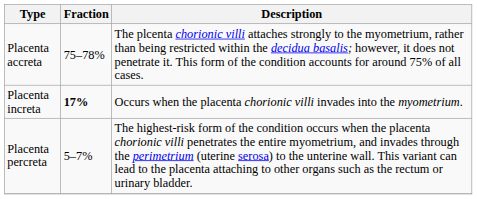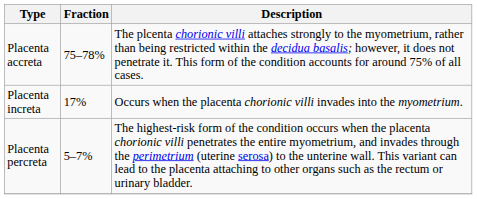(76, 101) bold -> (75, 101) normal
